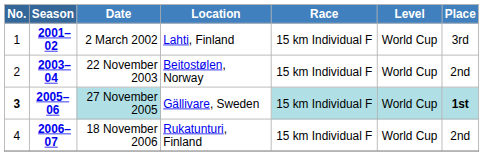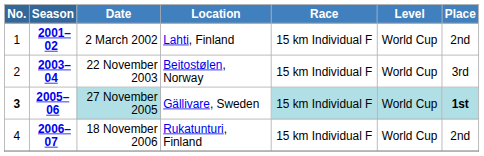(460, 39) 3rd -> (460, 39) 2nd
(460, 71) 2nd -> (460, 71) 3rd
